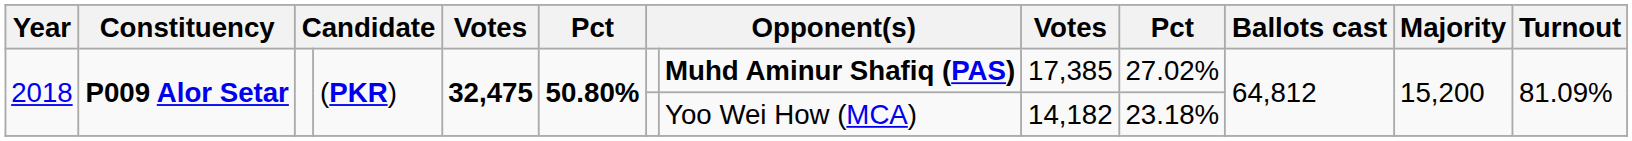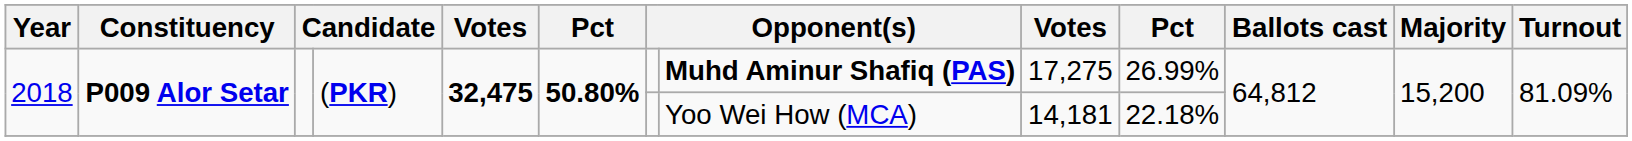(1070, 71) 17,385 -> (1070, 71) 17,275
(1172, 71) 27.02% -> (1172, 71) 26.99%
(1070, 114) 14,182 -> (1070, 114) 14,181
(1172, 114) 23.18% -> (1172, 114) 22.18%
